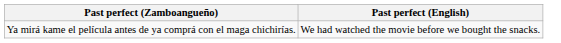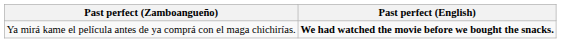(420, 29) normal -> (427, 29) bold
